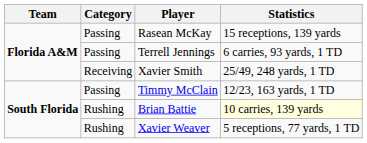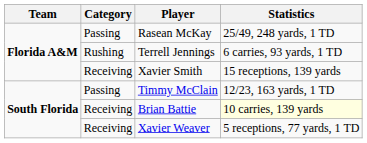(282, 33) 15 receptions, 139 yards -> (279, 33) 25/49, 248 yards, 1 TD
(102, 52) Passing -> (104, 52) Rushing
(279, 71) 25/49, 248 yards, 1 TD -> (282, 71) 15 receptions, 139 yards
(104, 109) Rushing -> (108, 109) Receiving
(104, 128) Rushing -> (108, 128) Receiving
